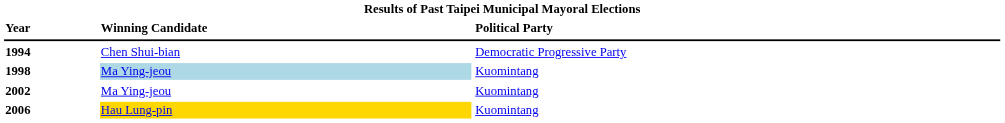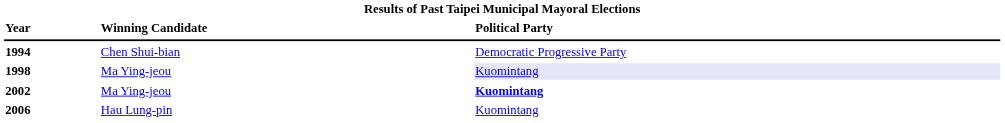(136, 71) lightblue background -> (136, 71) no background
(507, 71) no background -> (507, 71) lavender background
(507, 91) normal -> (509, 91) bold
(137, 110) gold background -> (137, 110) no background
